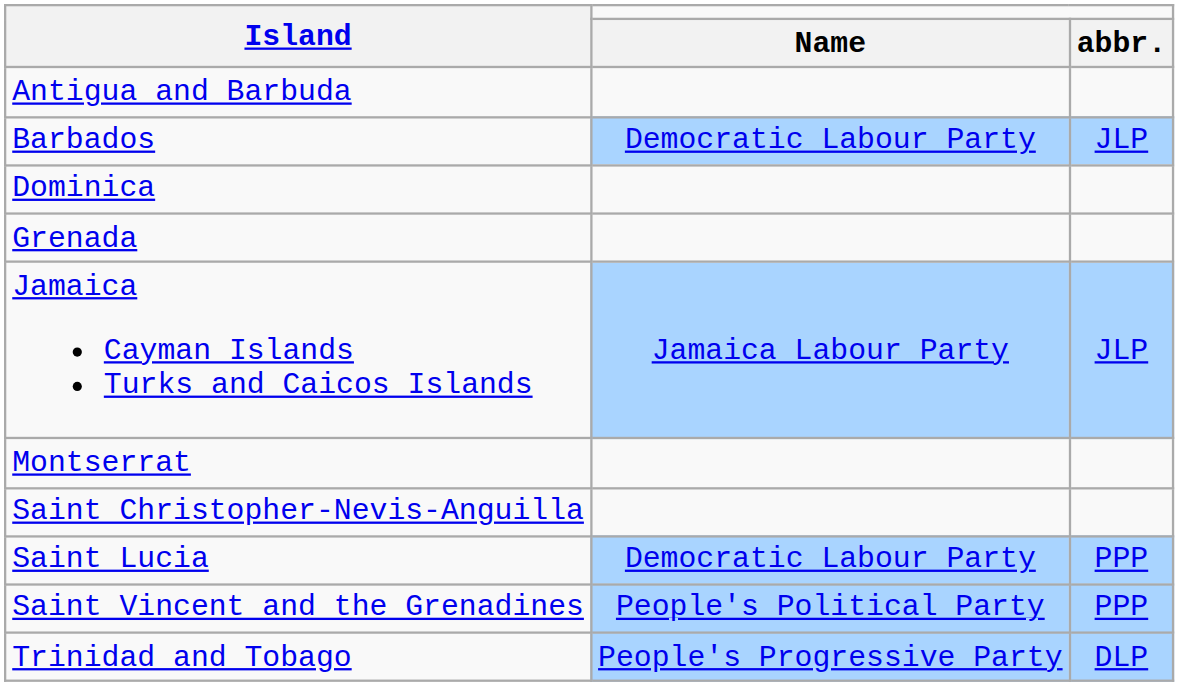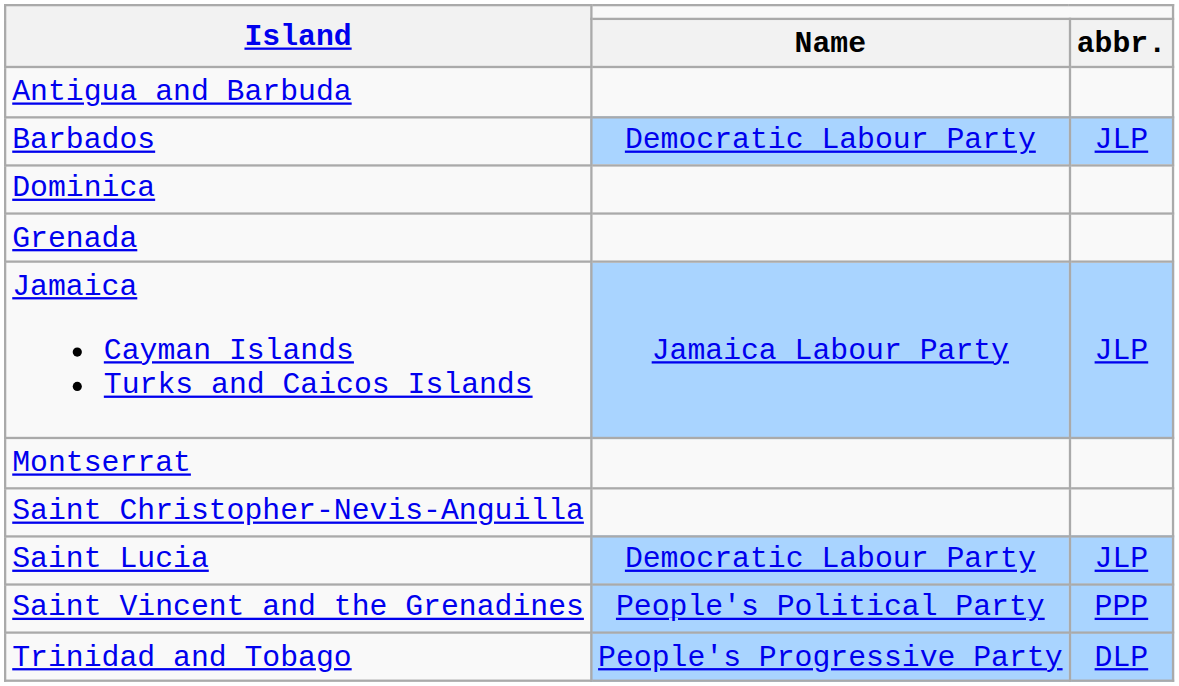(1121, 560) PPP -> (1121, 560) JLP
